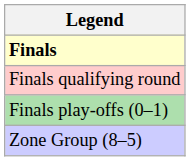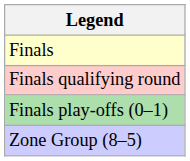(33, 50) bold -> (31, 50) normal
